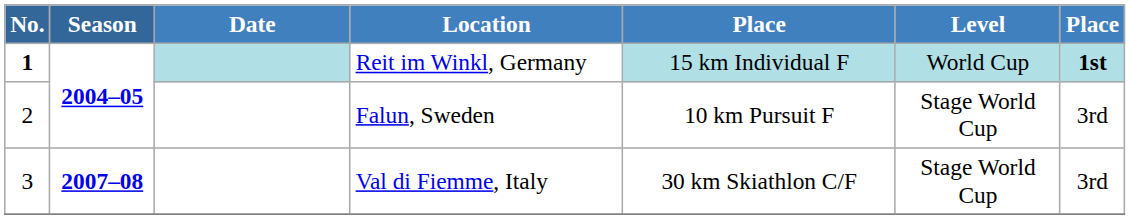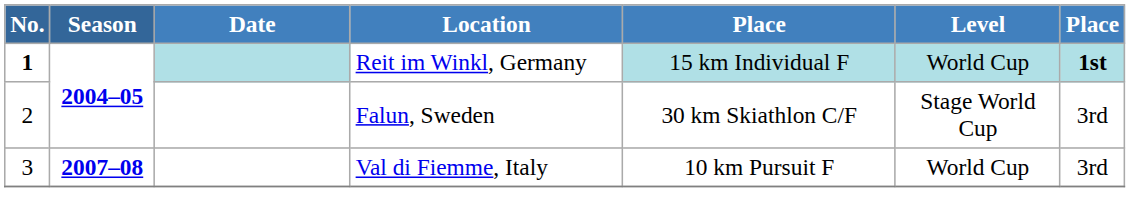(759, 115) 10 km Pursuit F -> (759, 115) 30 km Skiathlon C/F
(759, 181) 30 km Skiathlon C/F -> (759, 167) 10 km Pursuit F
(978, 181) Stage World Cup -> (978, 167) World Cup
